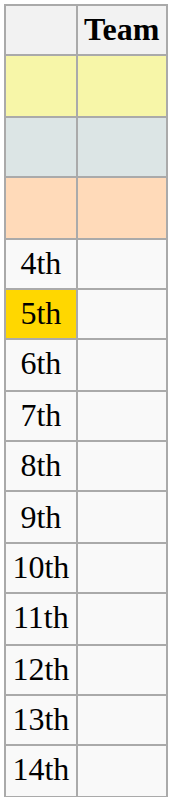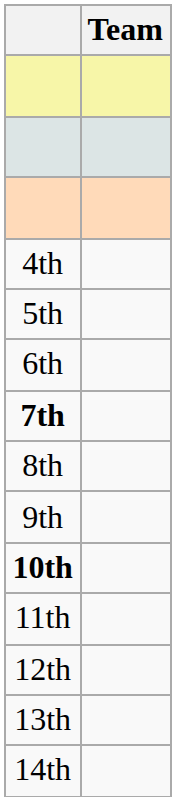(41, 313) gold background -> (43, 313) no background
(41, 415) normal -> (43, 415) bold
(41, 567) normal -> (43, 567) bold
